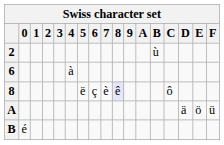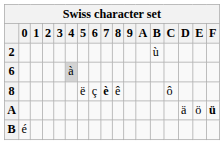(71, 71) no background -> (71, 71) lightgrey background
(106, 91) normal -> (106, 91) bold
(118, 91) lavender background -> (118, 91) no background
(212, 110) normal -> (212, 110) bold
